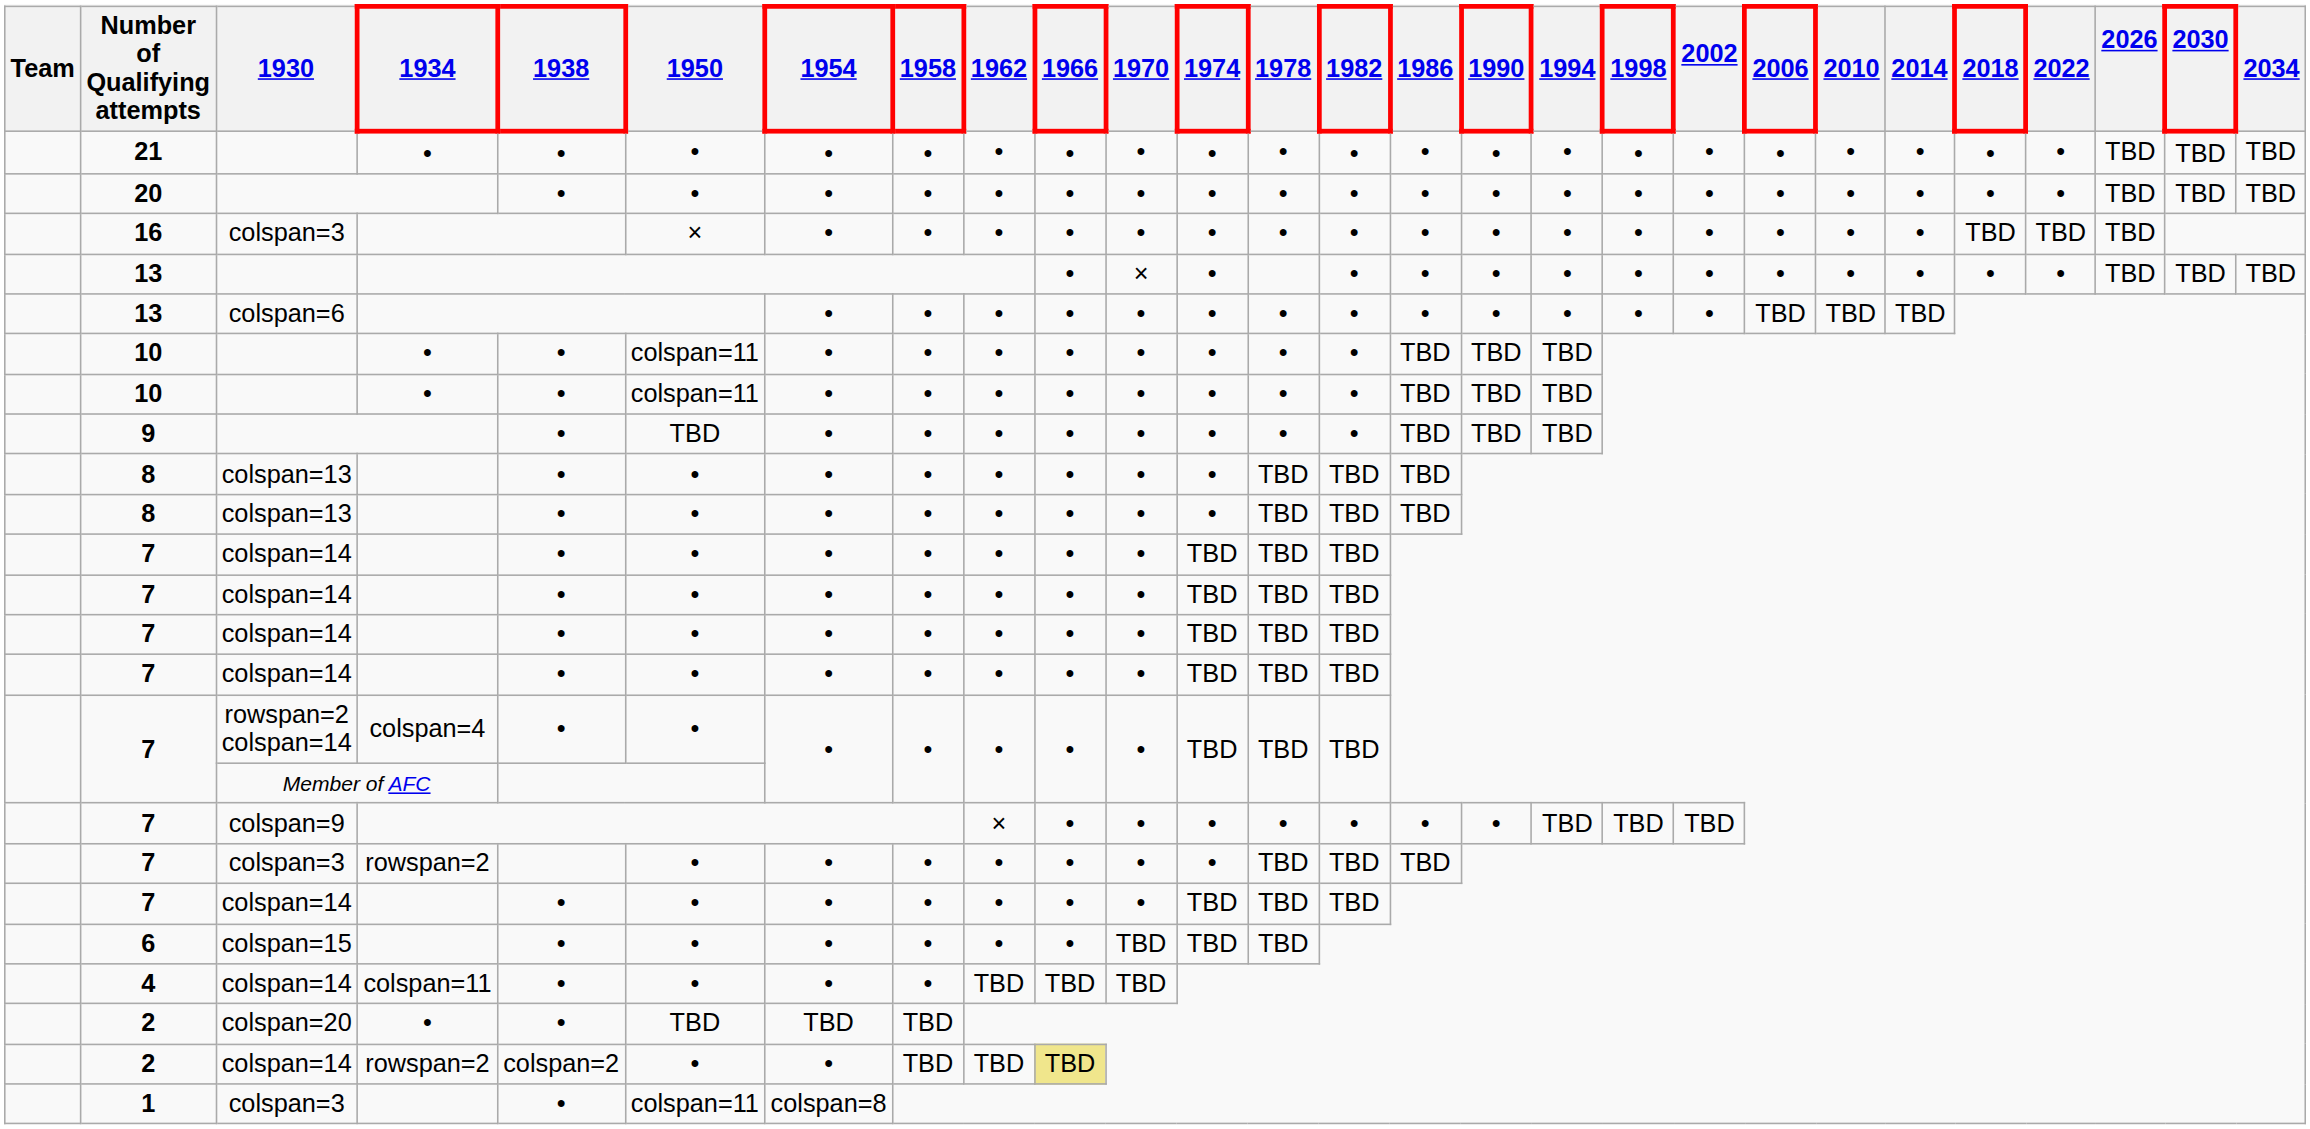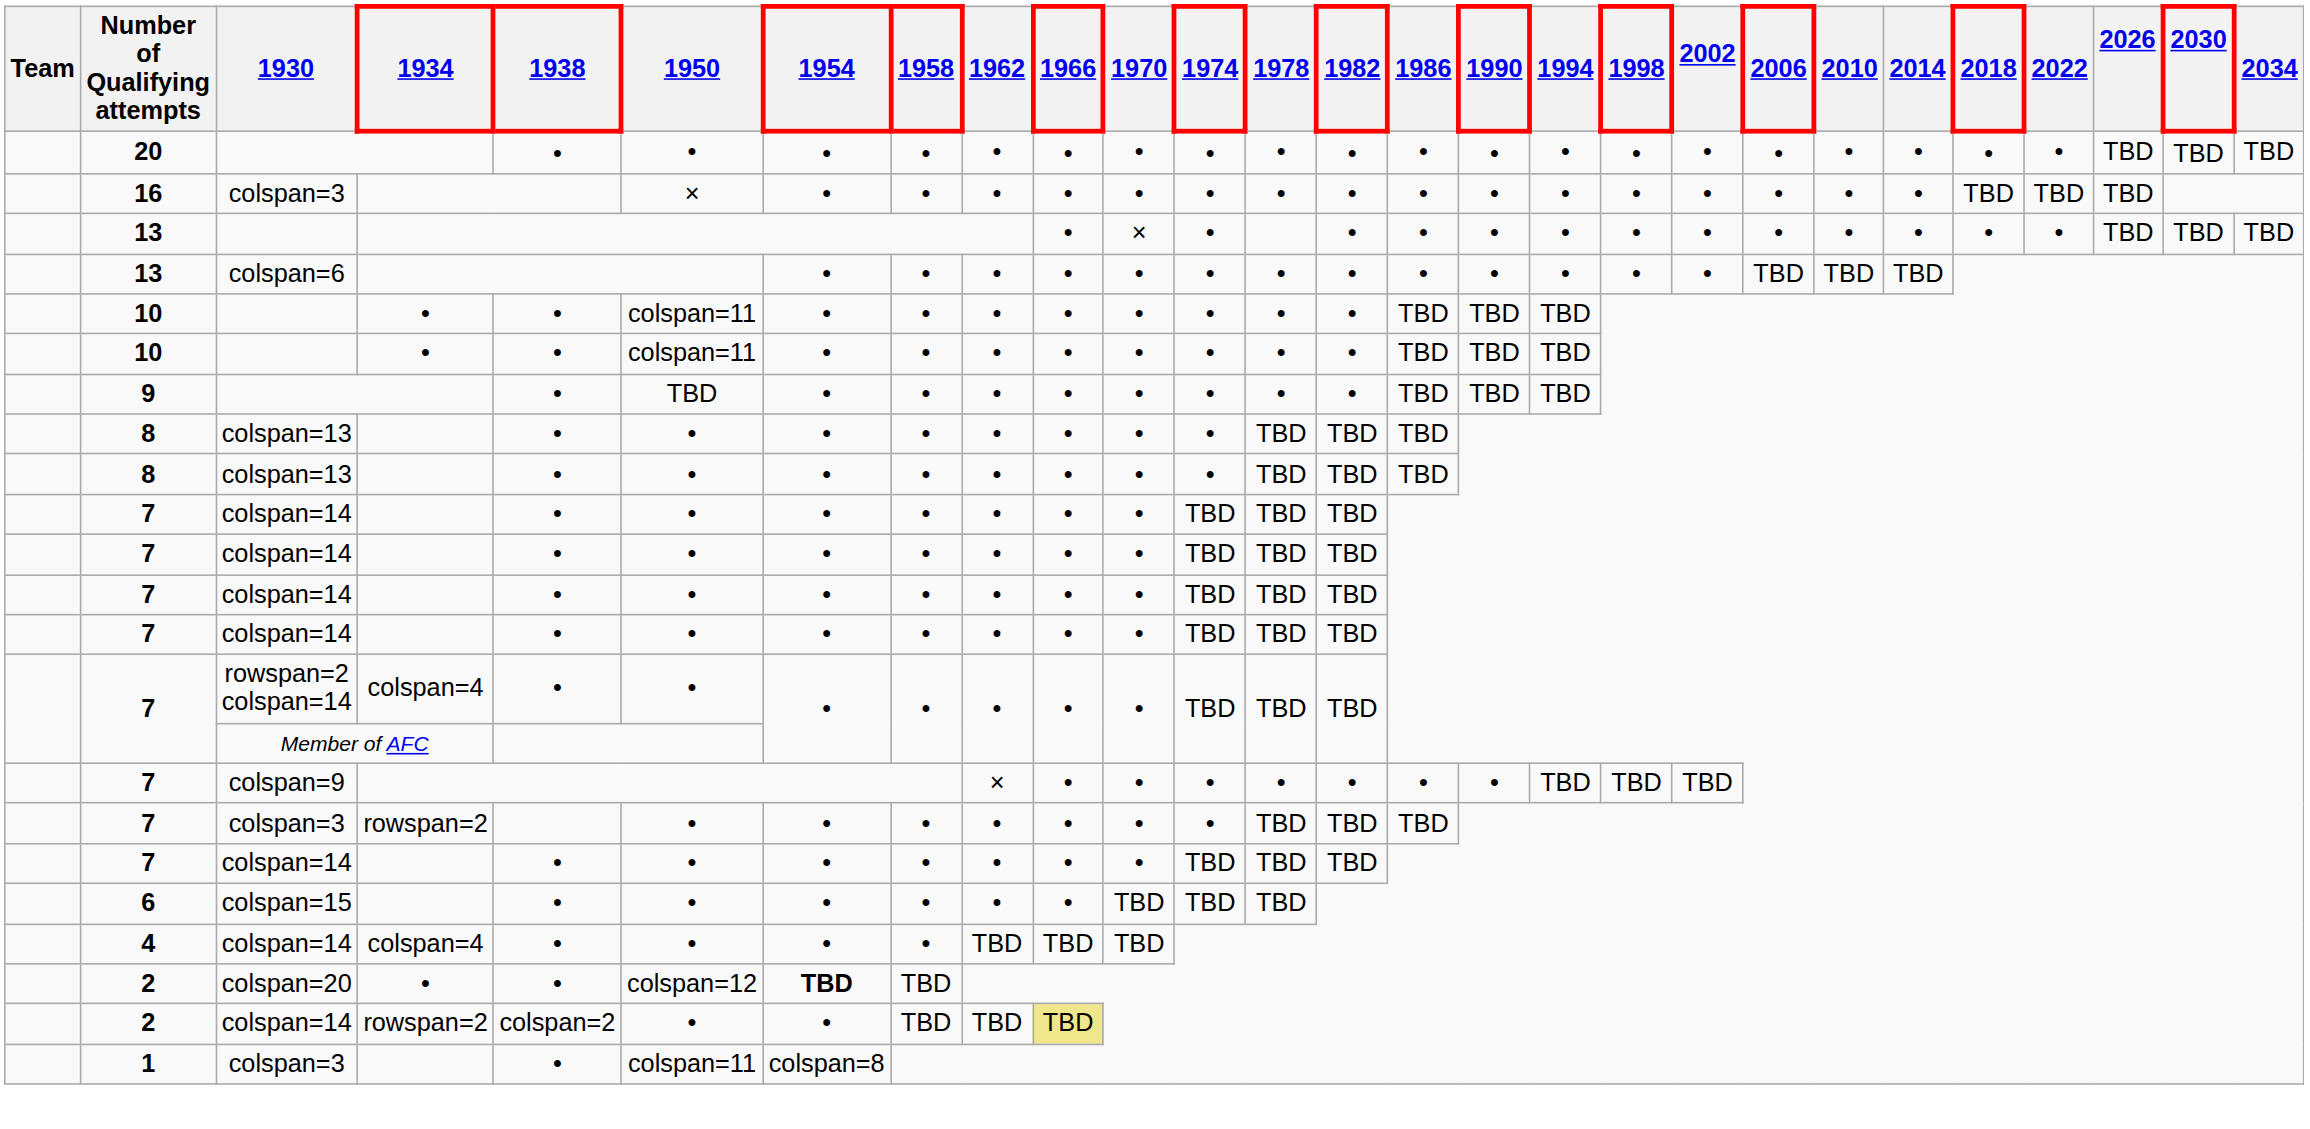- row: (148, 152)
(427, 983) colspan=11 -> (426, 943) colspan=4
(695, 1023) TBD -> (692, 983) colspan=12
(829, 1023) normal -> (827, 983) bold
